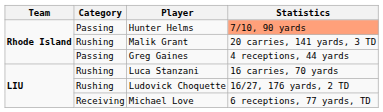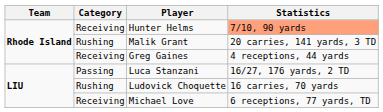(95, 27) Passing -> (100, 27) Receiving
(95, 56) Passing -> (100, 56) Receiving
(95, 71) Rushing -> (95, 71) Passing
(284, 71) 16 carries, 70 yards -> (290, 71) 16/27, 176 yards, 2 TD
(290, 86) 16/27, 176 yards, 2 TD -> (284, 86) 16 carries, 70 yards
